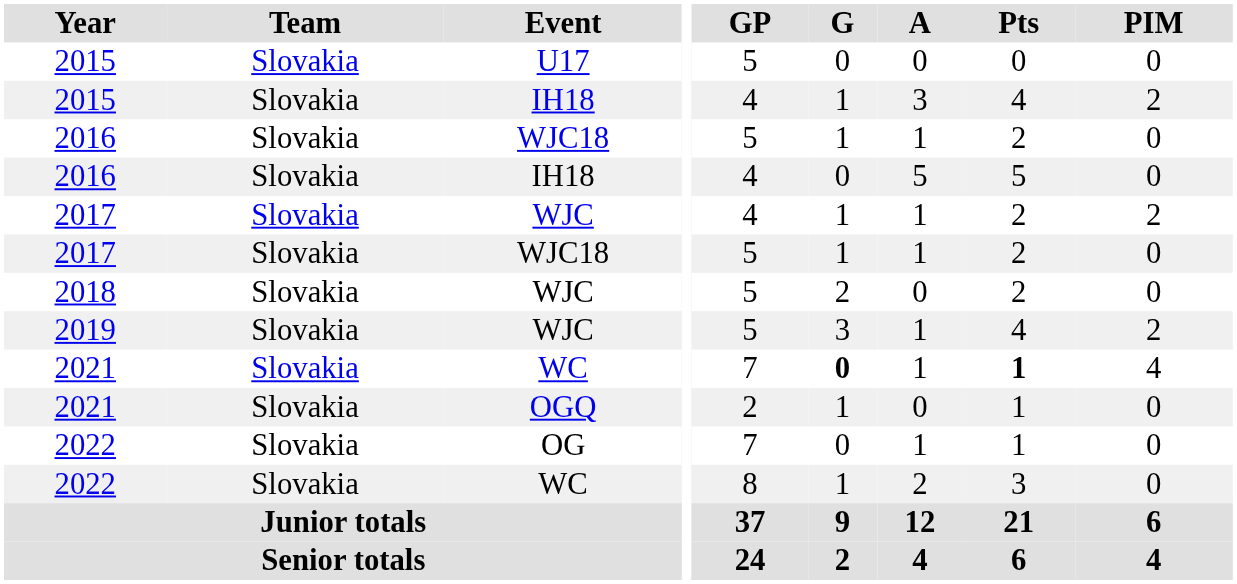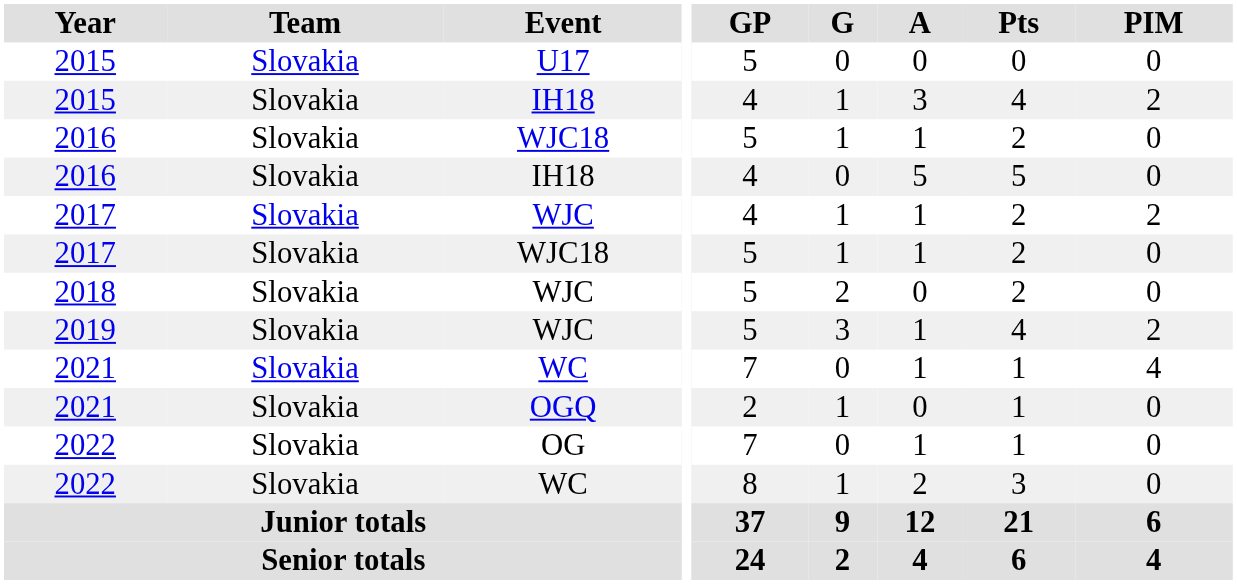(842, 368) bold -> (842, 368) normal
(1019, 368) bold -> (1019, 368) normal
